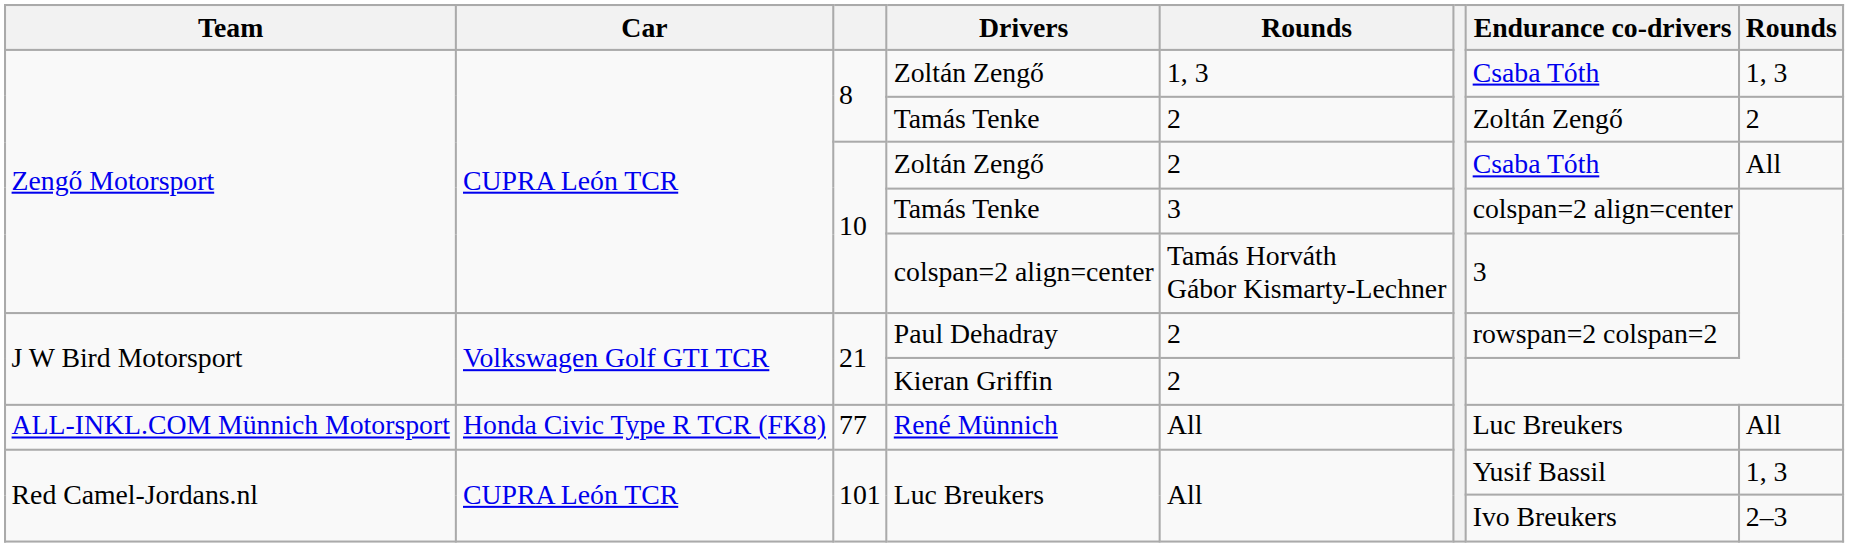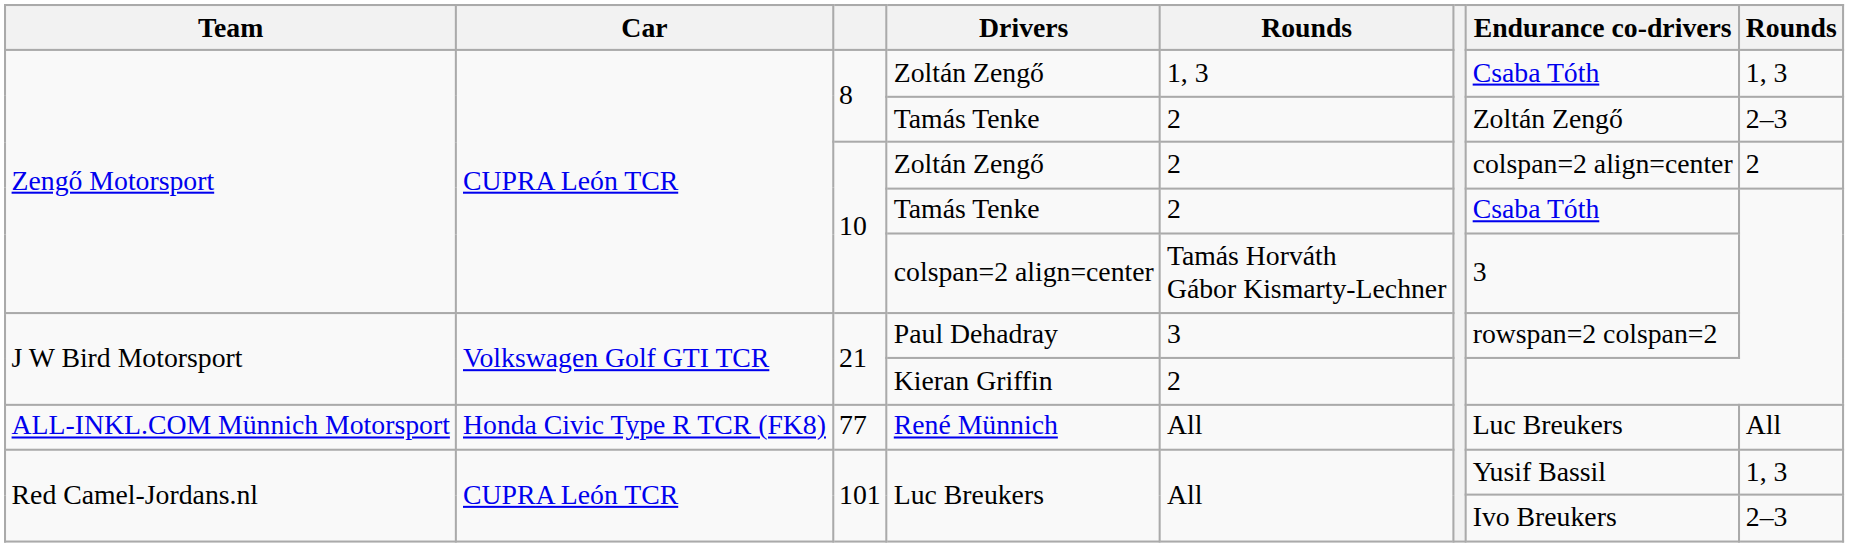(1753, 118) 2 -> (1767, 118) 2–3
(1536, 164) Csaba Tóth -> (1603, 164) colspan=2 align=center
(1763, 164) All -> (1753, 164) 2
(1174, 210) 3 -> (1174, 210) 2
(1603, 210) colspan=2 align=center -> (1536, 210) Csaba Tóth
(1174, 334) 2 -> (1174, 334) 3
